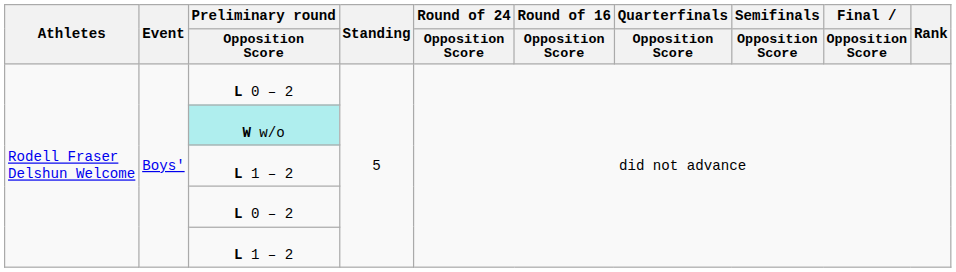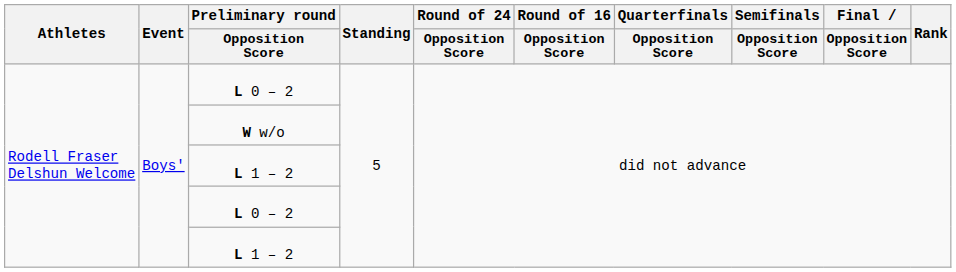(264, 133) paleturquoise background -> (264, 133) no background
